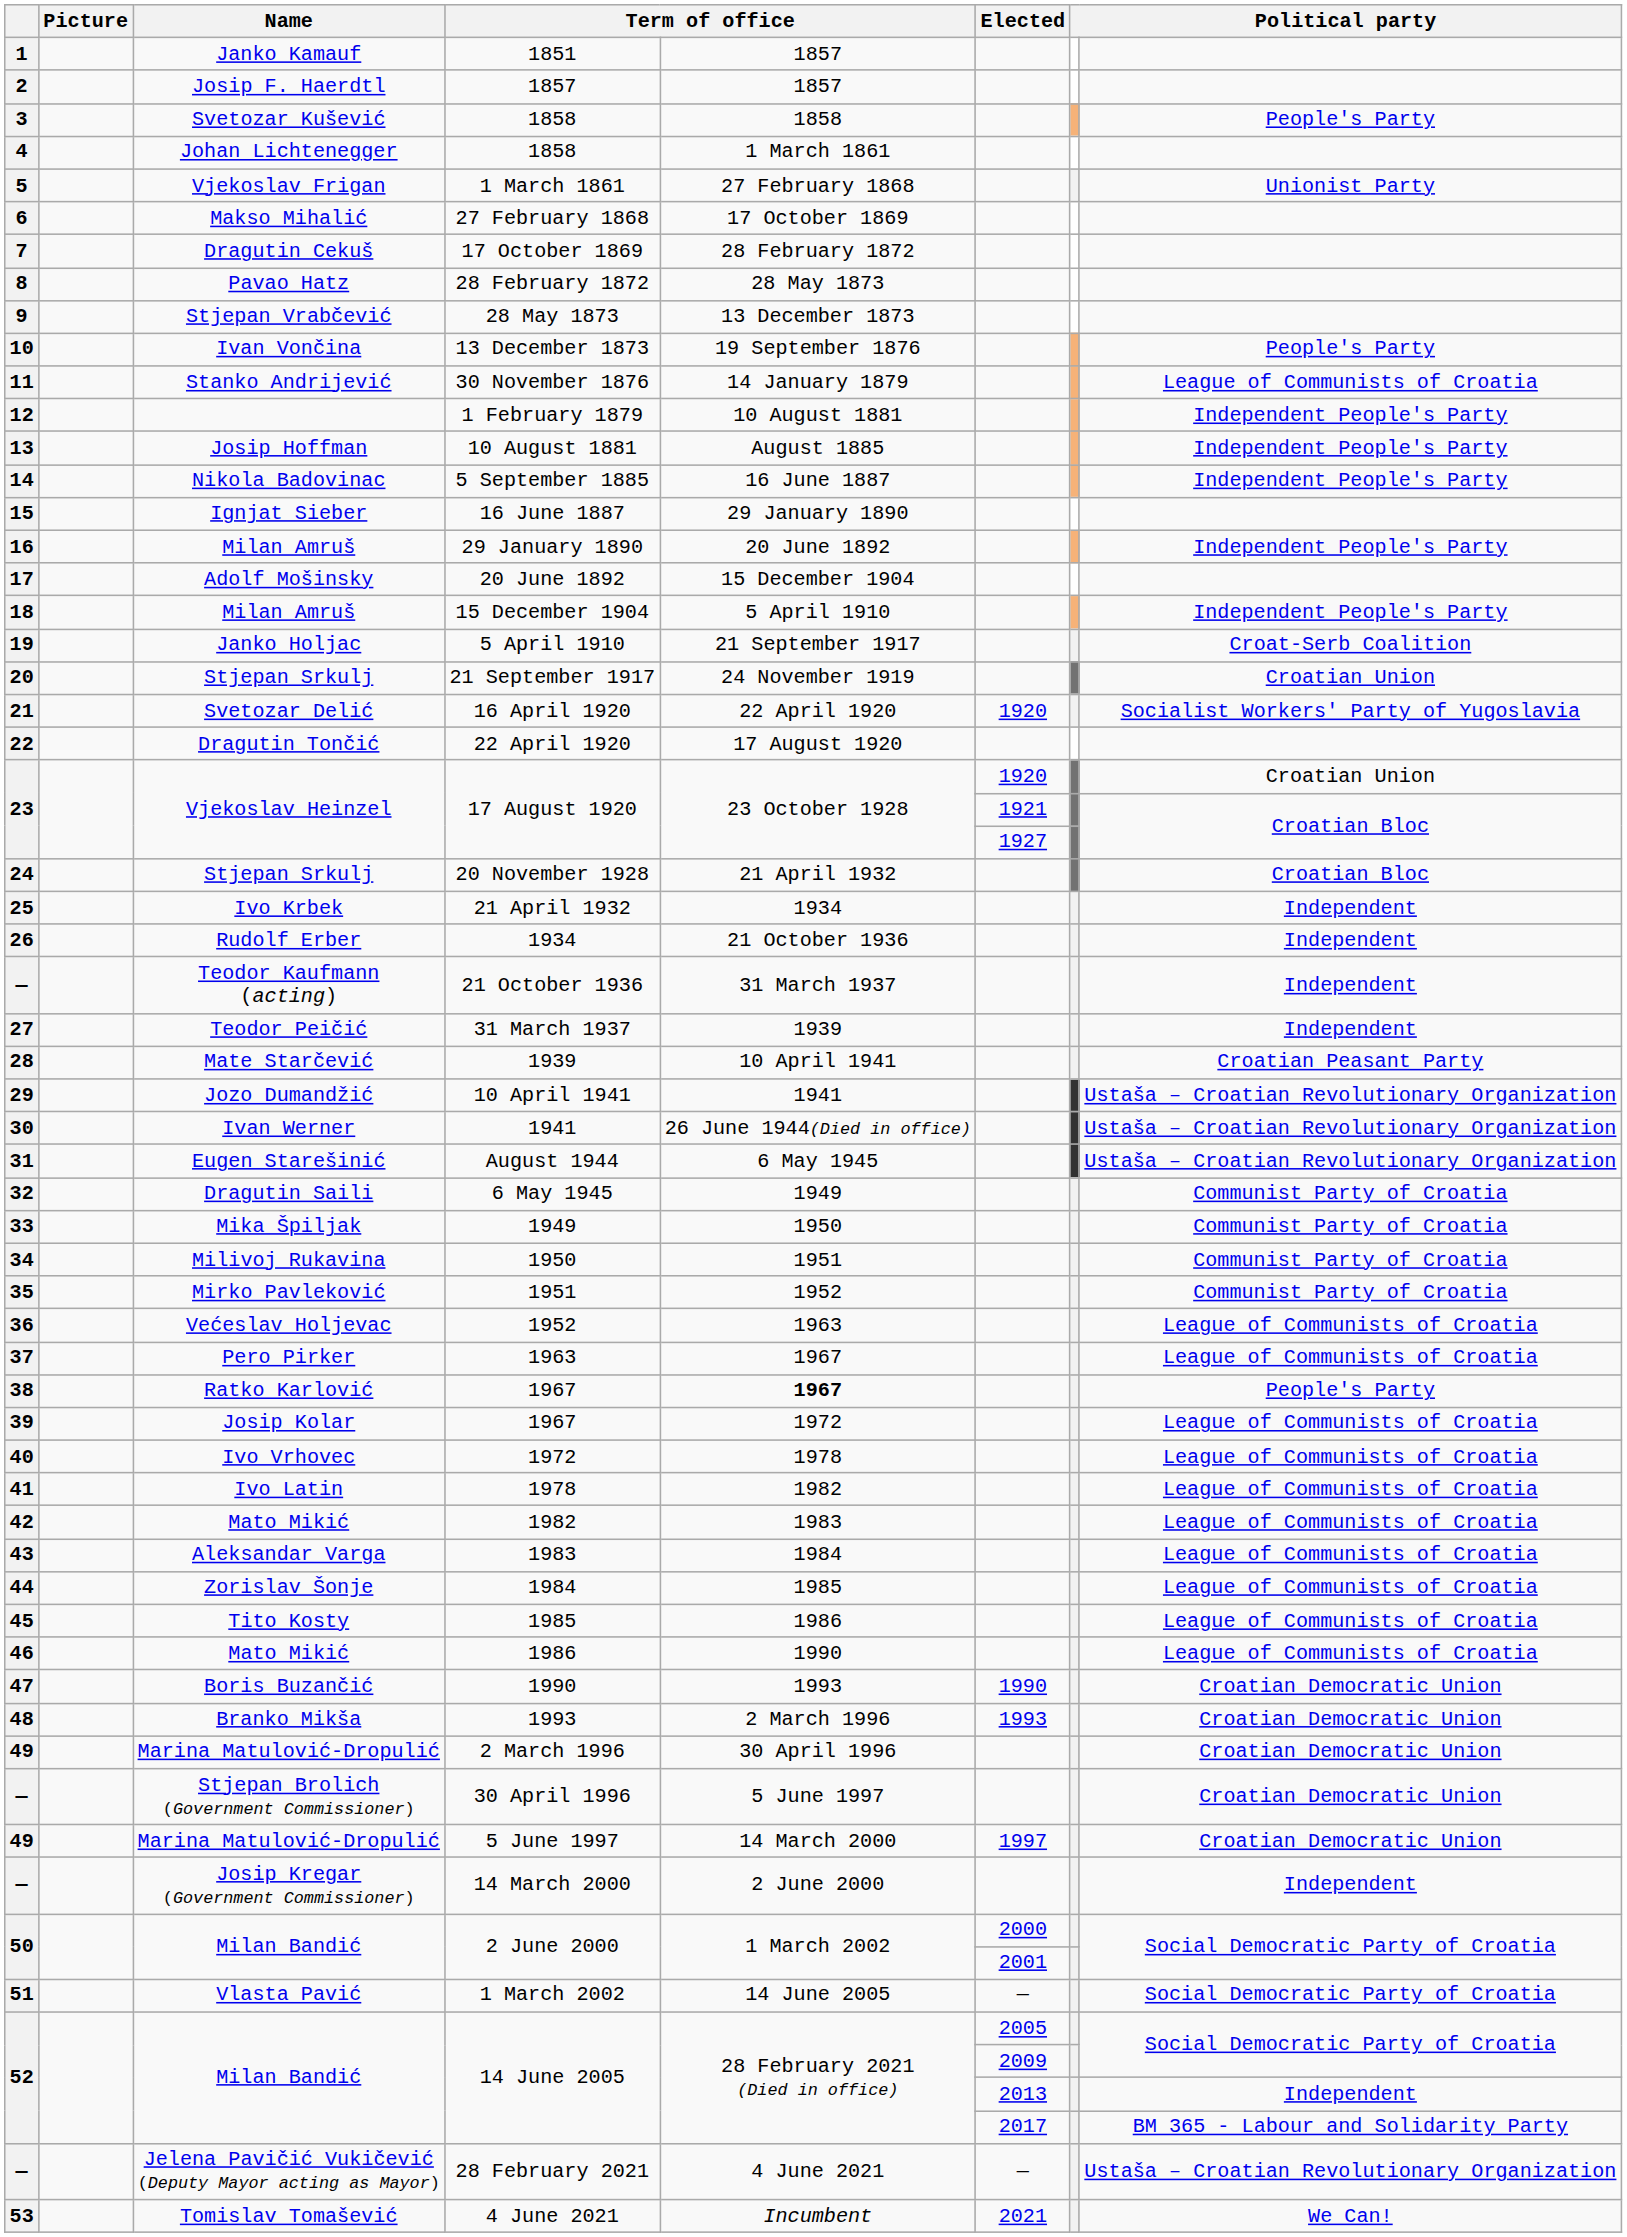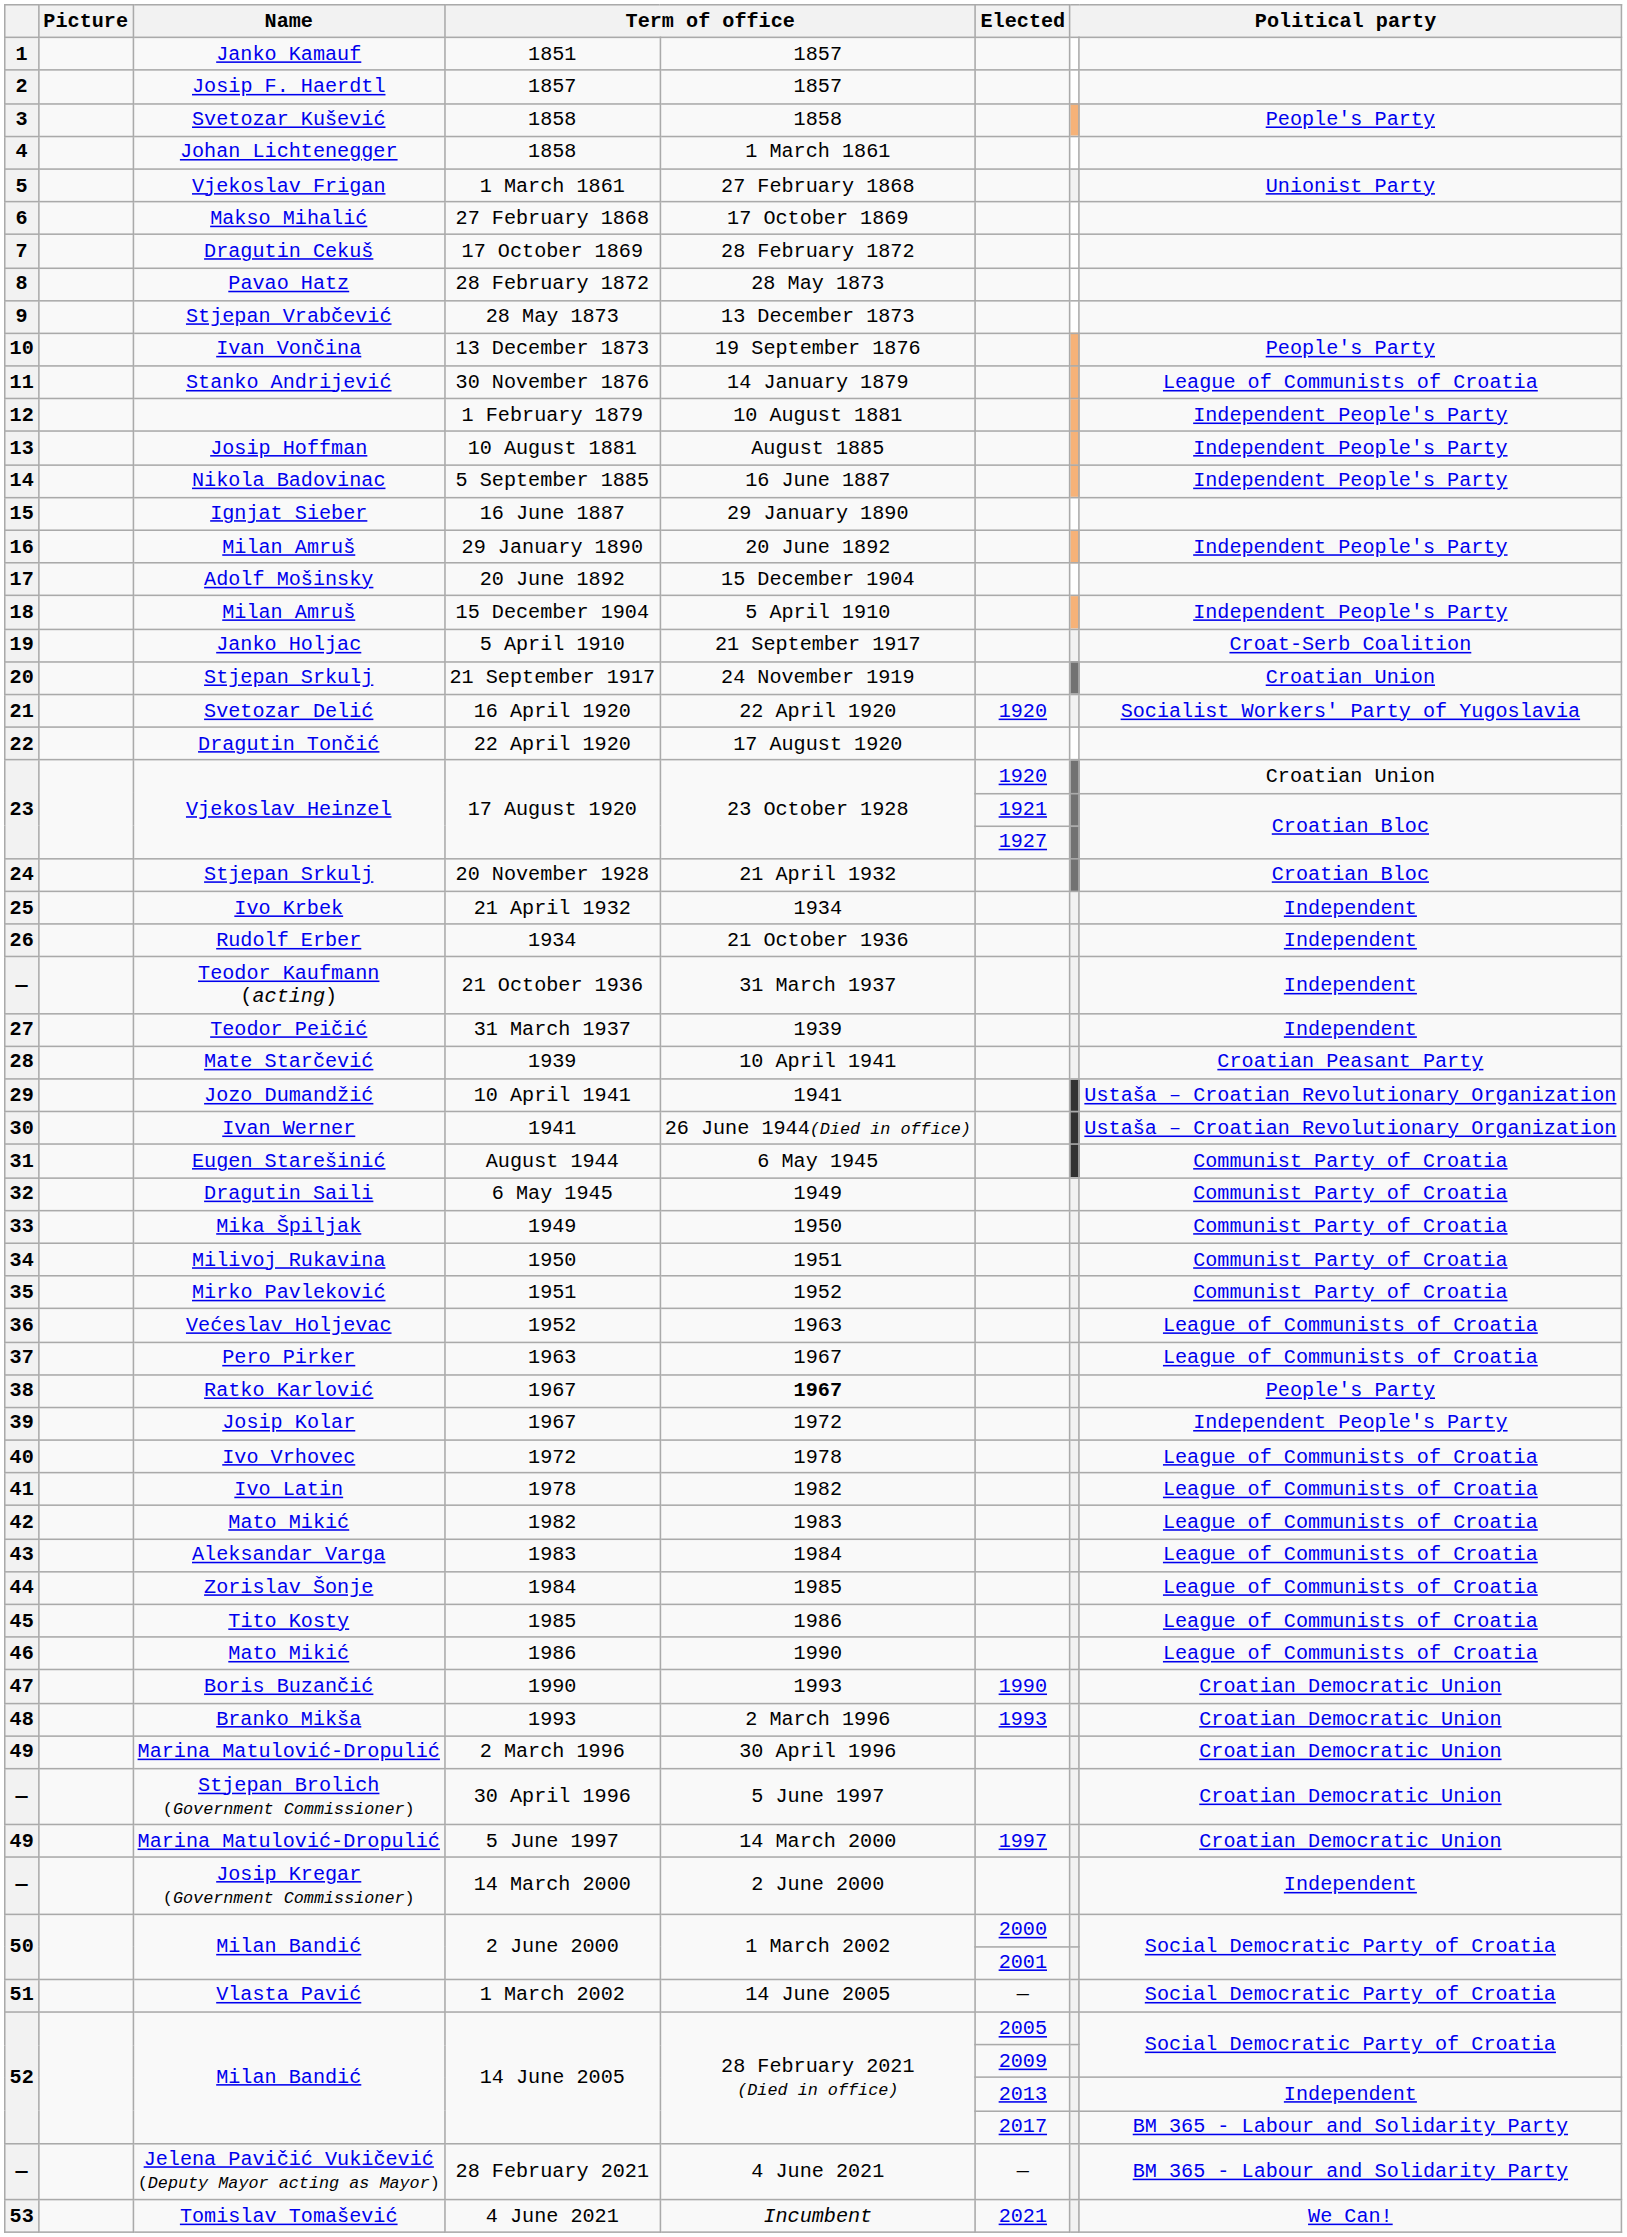(1350, 1161) Ustaša – Croatian Revolutionary Organization -> (1350, 1161) Communist Party of Croatia
(1350, 1424) League of Communists of Croatia -> (1350, 1424) Independent People's Party
(1350, 2172) Ustaša – Croatian Revolutionary Organization -> (1350, 2172) BM 365 - Labour and Solidarity Party
